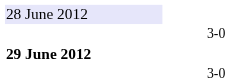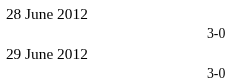(47, 14) lavender background -> (47, 14) no background
(49, 53) bold -> (47, 53) normal
